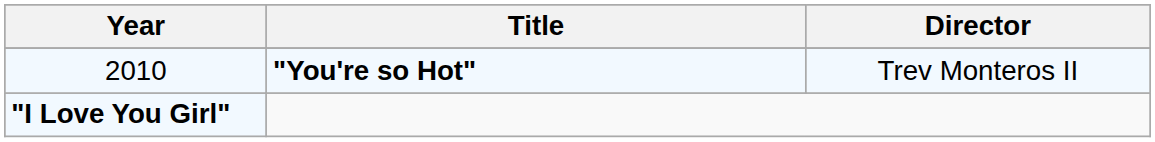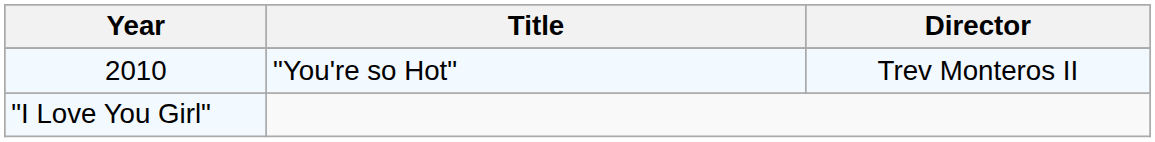(375, 70) bold -> (365, 70) normal
(121, 114) bold -> (111, 114) normal
